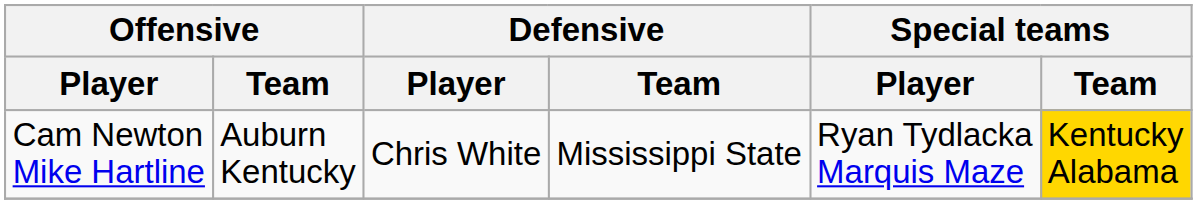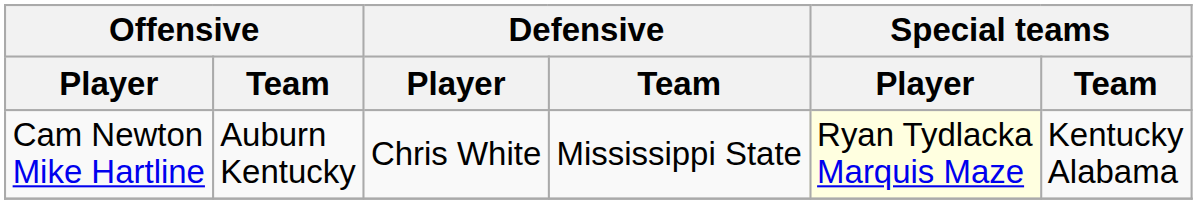(925, 153) no background -> (925, 153) lightyellow background
(1116, 153) gold background -> (1116, 153) no background
